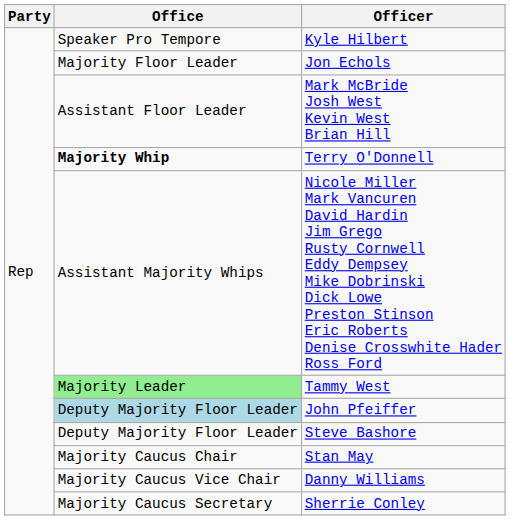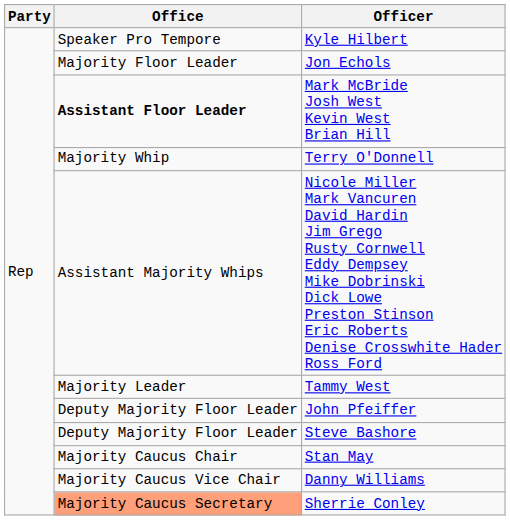(152, 111) normal -> (152, 111) bold
(113, 159) bold -> (113, 159) normal
(122, 387) lightgreen background -> (122, 387) no background
(178, 410) lightblue background -> (178, 410) no background
(165, 504) no background -> (165, 504) lightsalmon background
